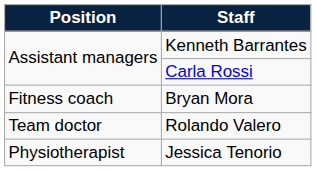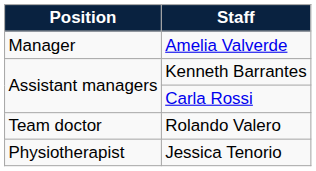+ row: (226, 44)
- row: (209, 98)
